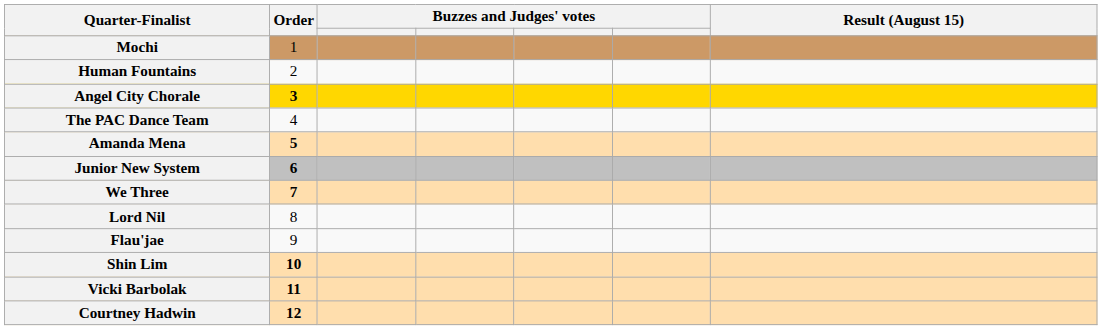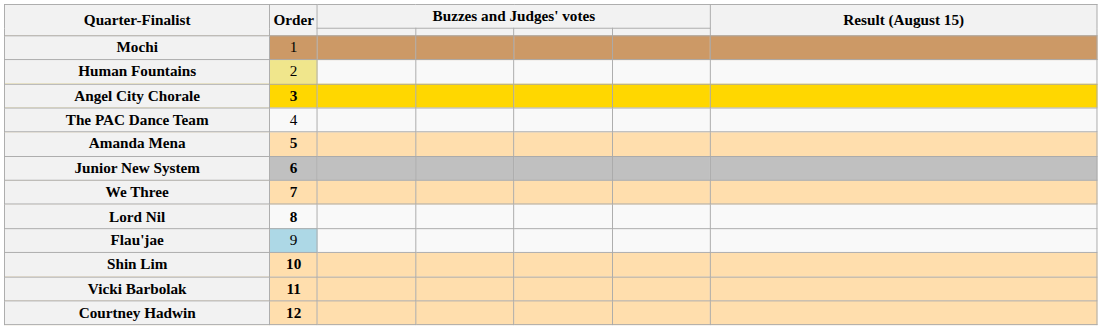(294, 71) no background -> (294, 71) khaki background
(294, 216) normal -> (294, 216) bold
(294, 240) no background -> (294, 240) lightblue background
